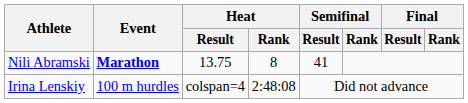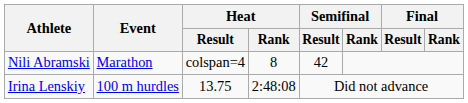(128, 62) bold -> (125, 62) normal
(215, 62) 13.75 -> (215, 62) colspan=4
(321, 62) 41 -> (321, 62) 42
(215, 86) colspan=4 -> (215, 86) 13.75
